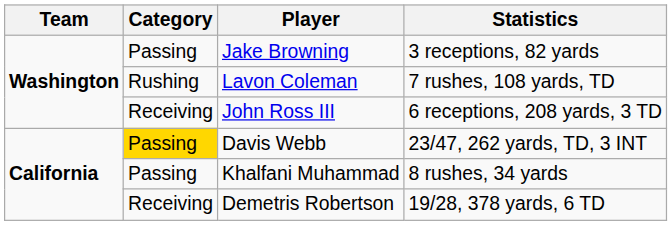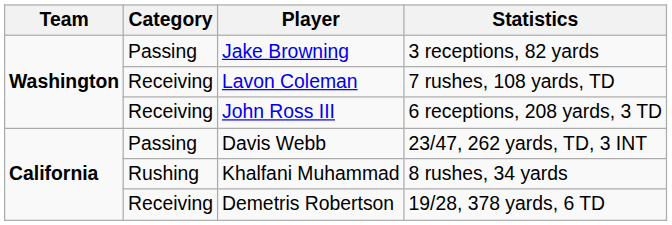(164, 81) Rushing -> (171, 81) Receiving
(162, 143) gold background -> (162, 143) no background
(162, 173) Passing -> (164, 173) Rushing
